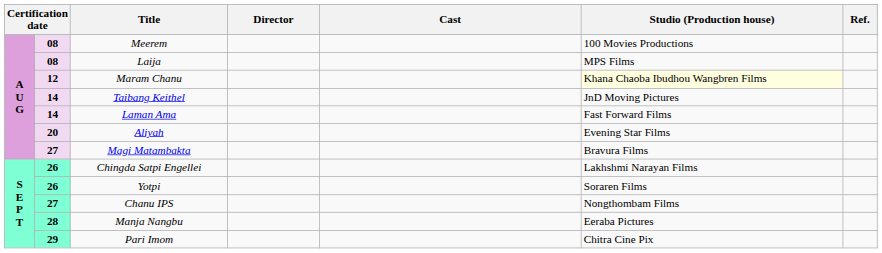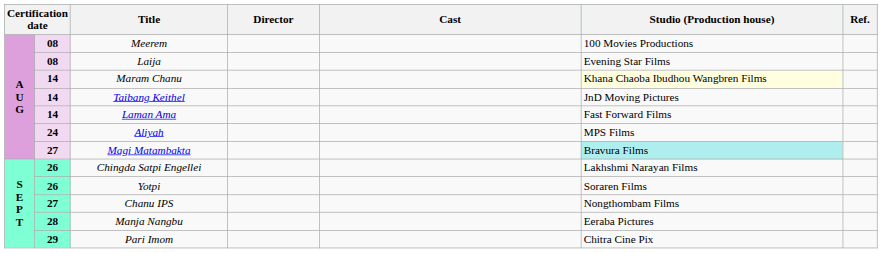(609, 61) MPS Films -> (627, 61) Evening Star Films
(53, 79) 12 -> (53, 79) 14
(53, 132) 20 -> (53, 132) 24
(627, 132) Evening Star Films -> (609, 132) MPS Films
(616, 150) no background -> (616, 150) paleturquoise background
